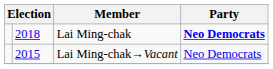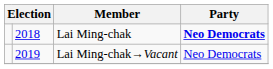(28, 53) 2015 -> (28, 53) 2019
